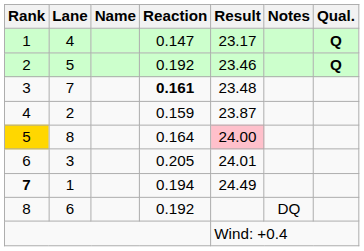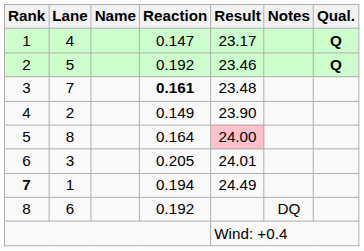(175, 112) 0.159 -> (175, 112) 0.149
(237, 112) 23.87 -> (237, 112) 23.90
(27, 137) gold background -> (27, 137) no background
